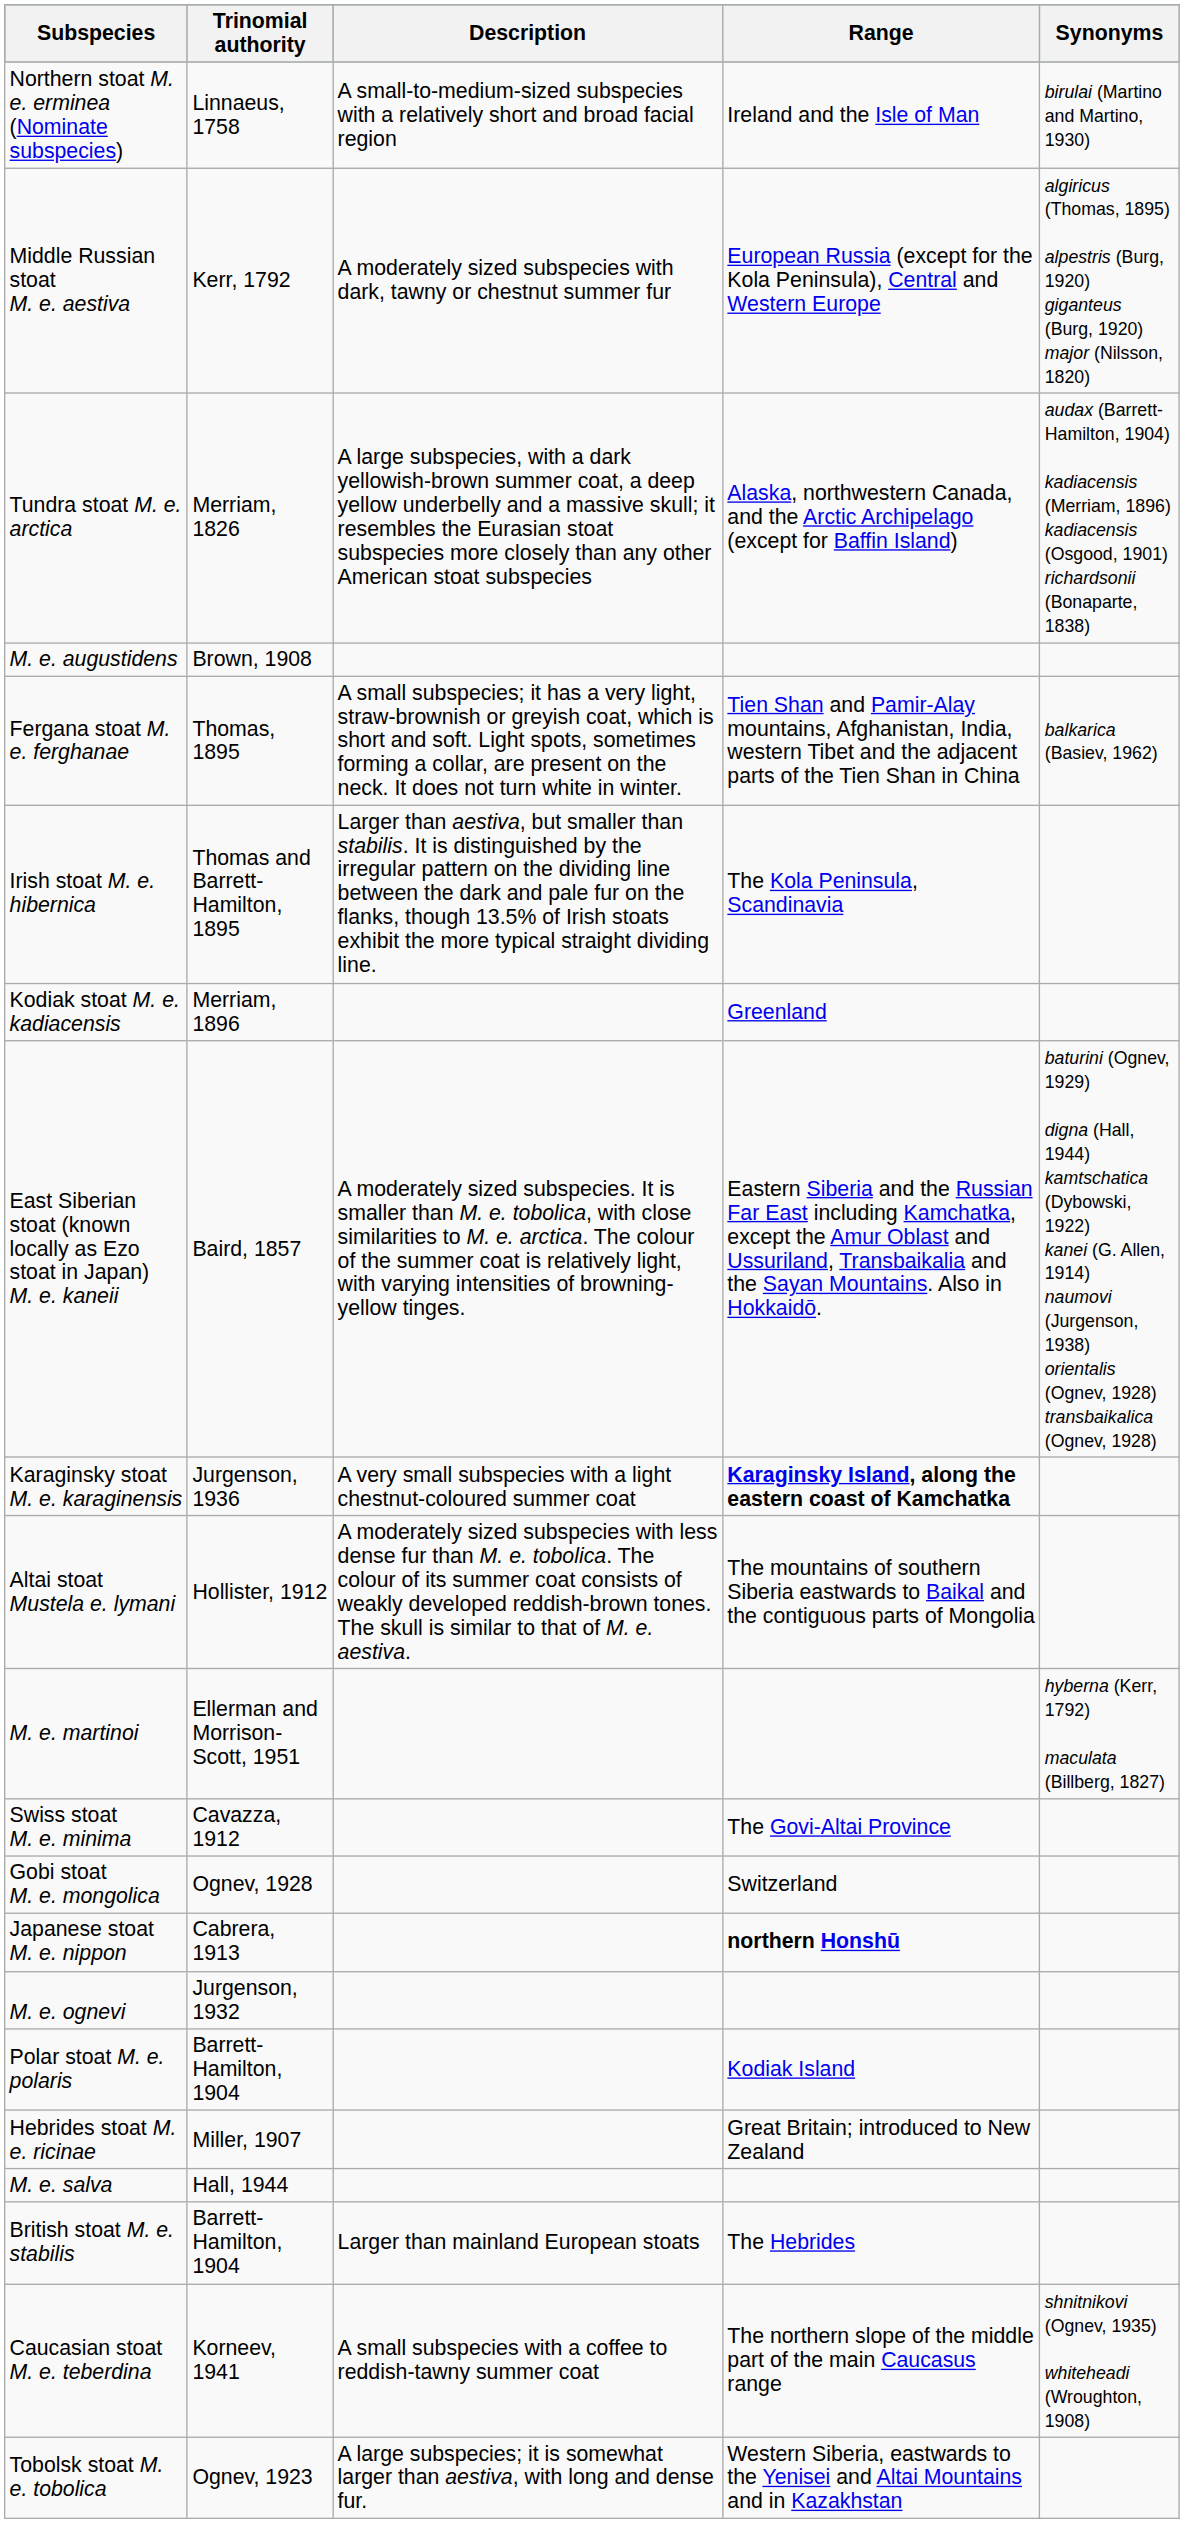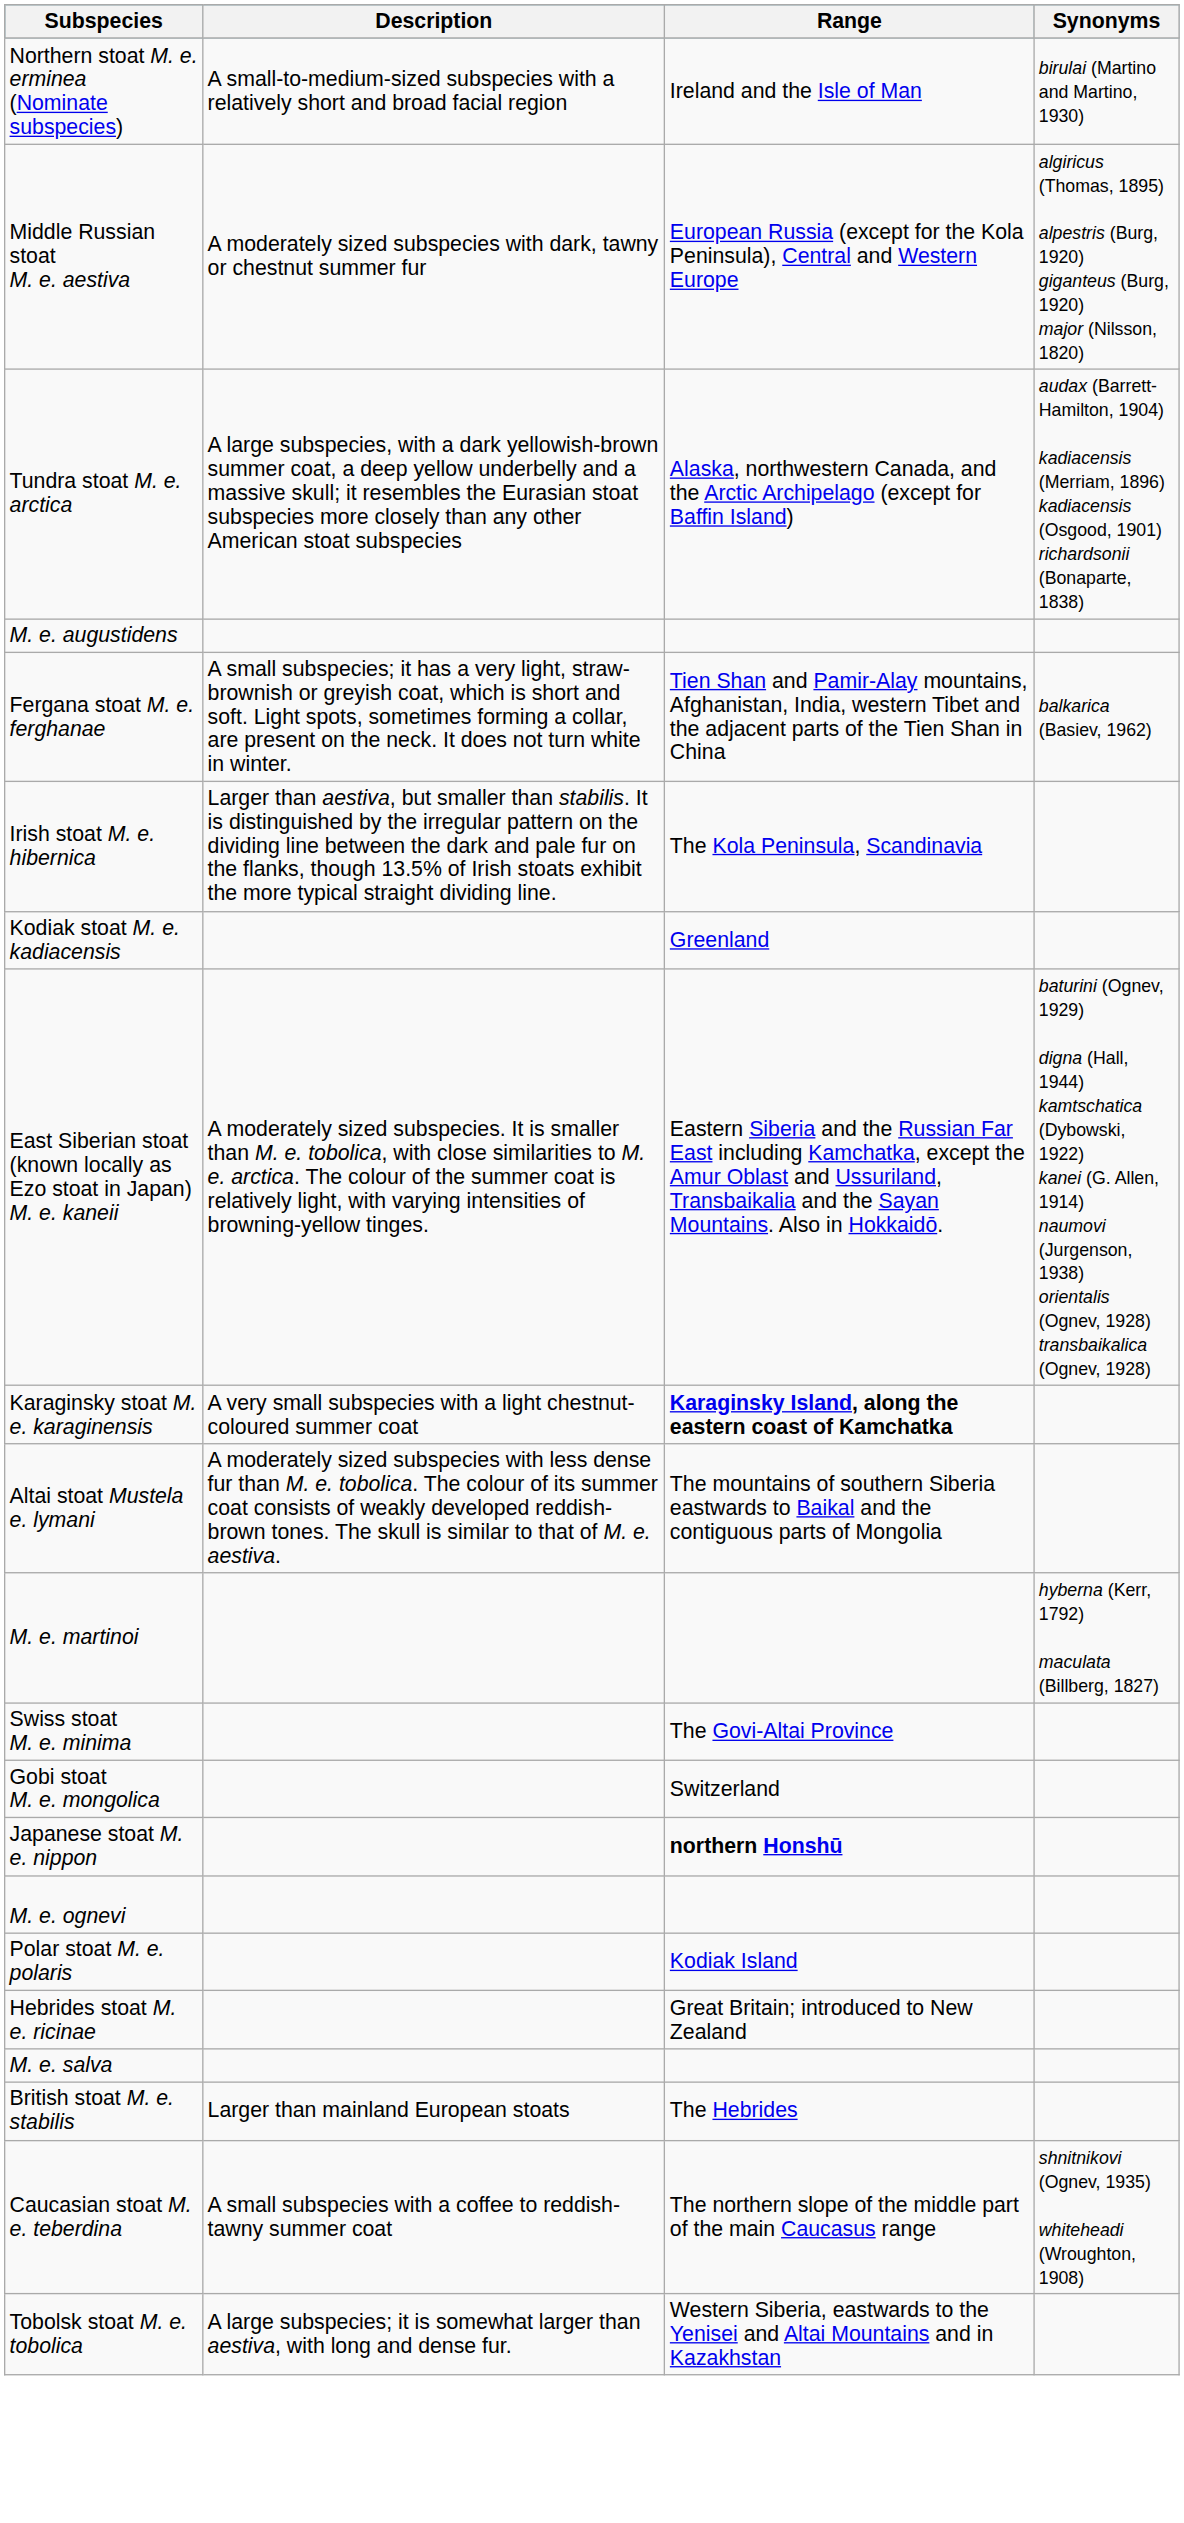- column: (260, 33)
